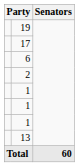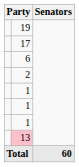(25, 138) no background -> (25, 138) pink background
